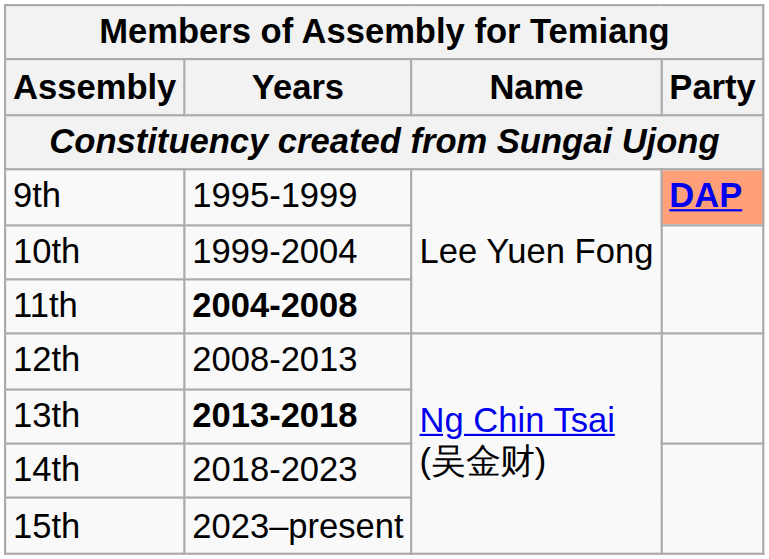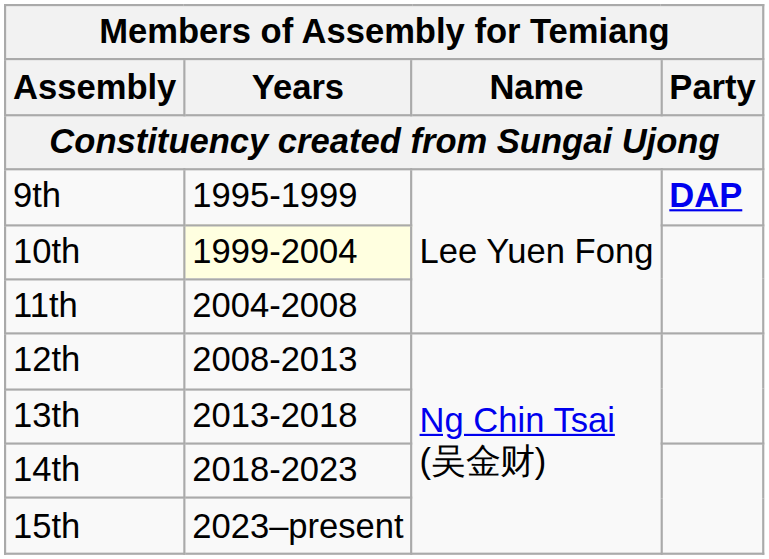(706, 196) lightsalmon background -> (706, 196) no background
(275, 251) no background -> (275, 251) lightyellow background
(275, 305) bold -> (275, 305) normal
(275, 415) bold -> (275, 415) normal
